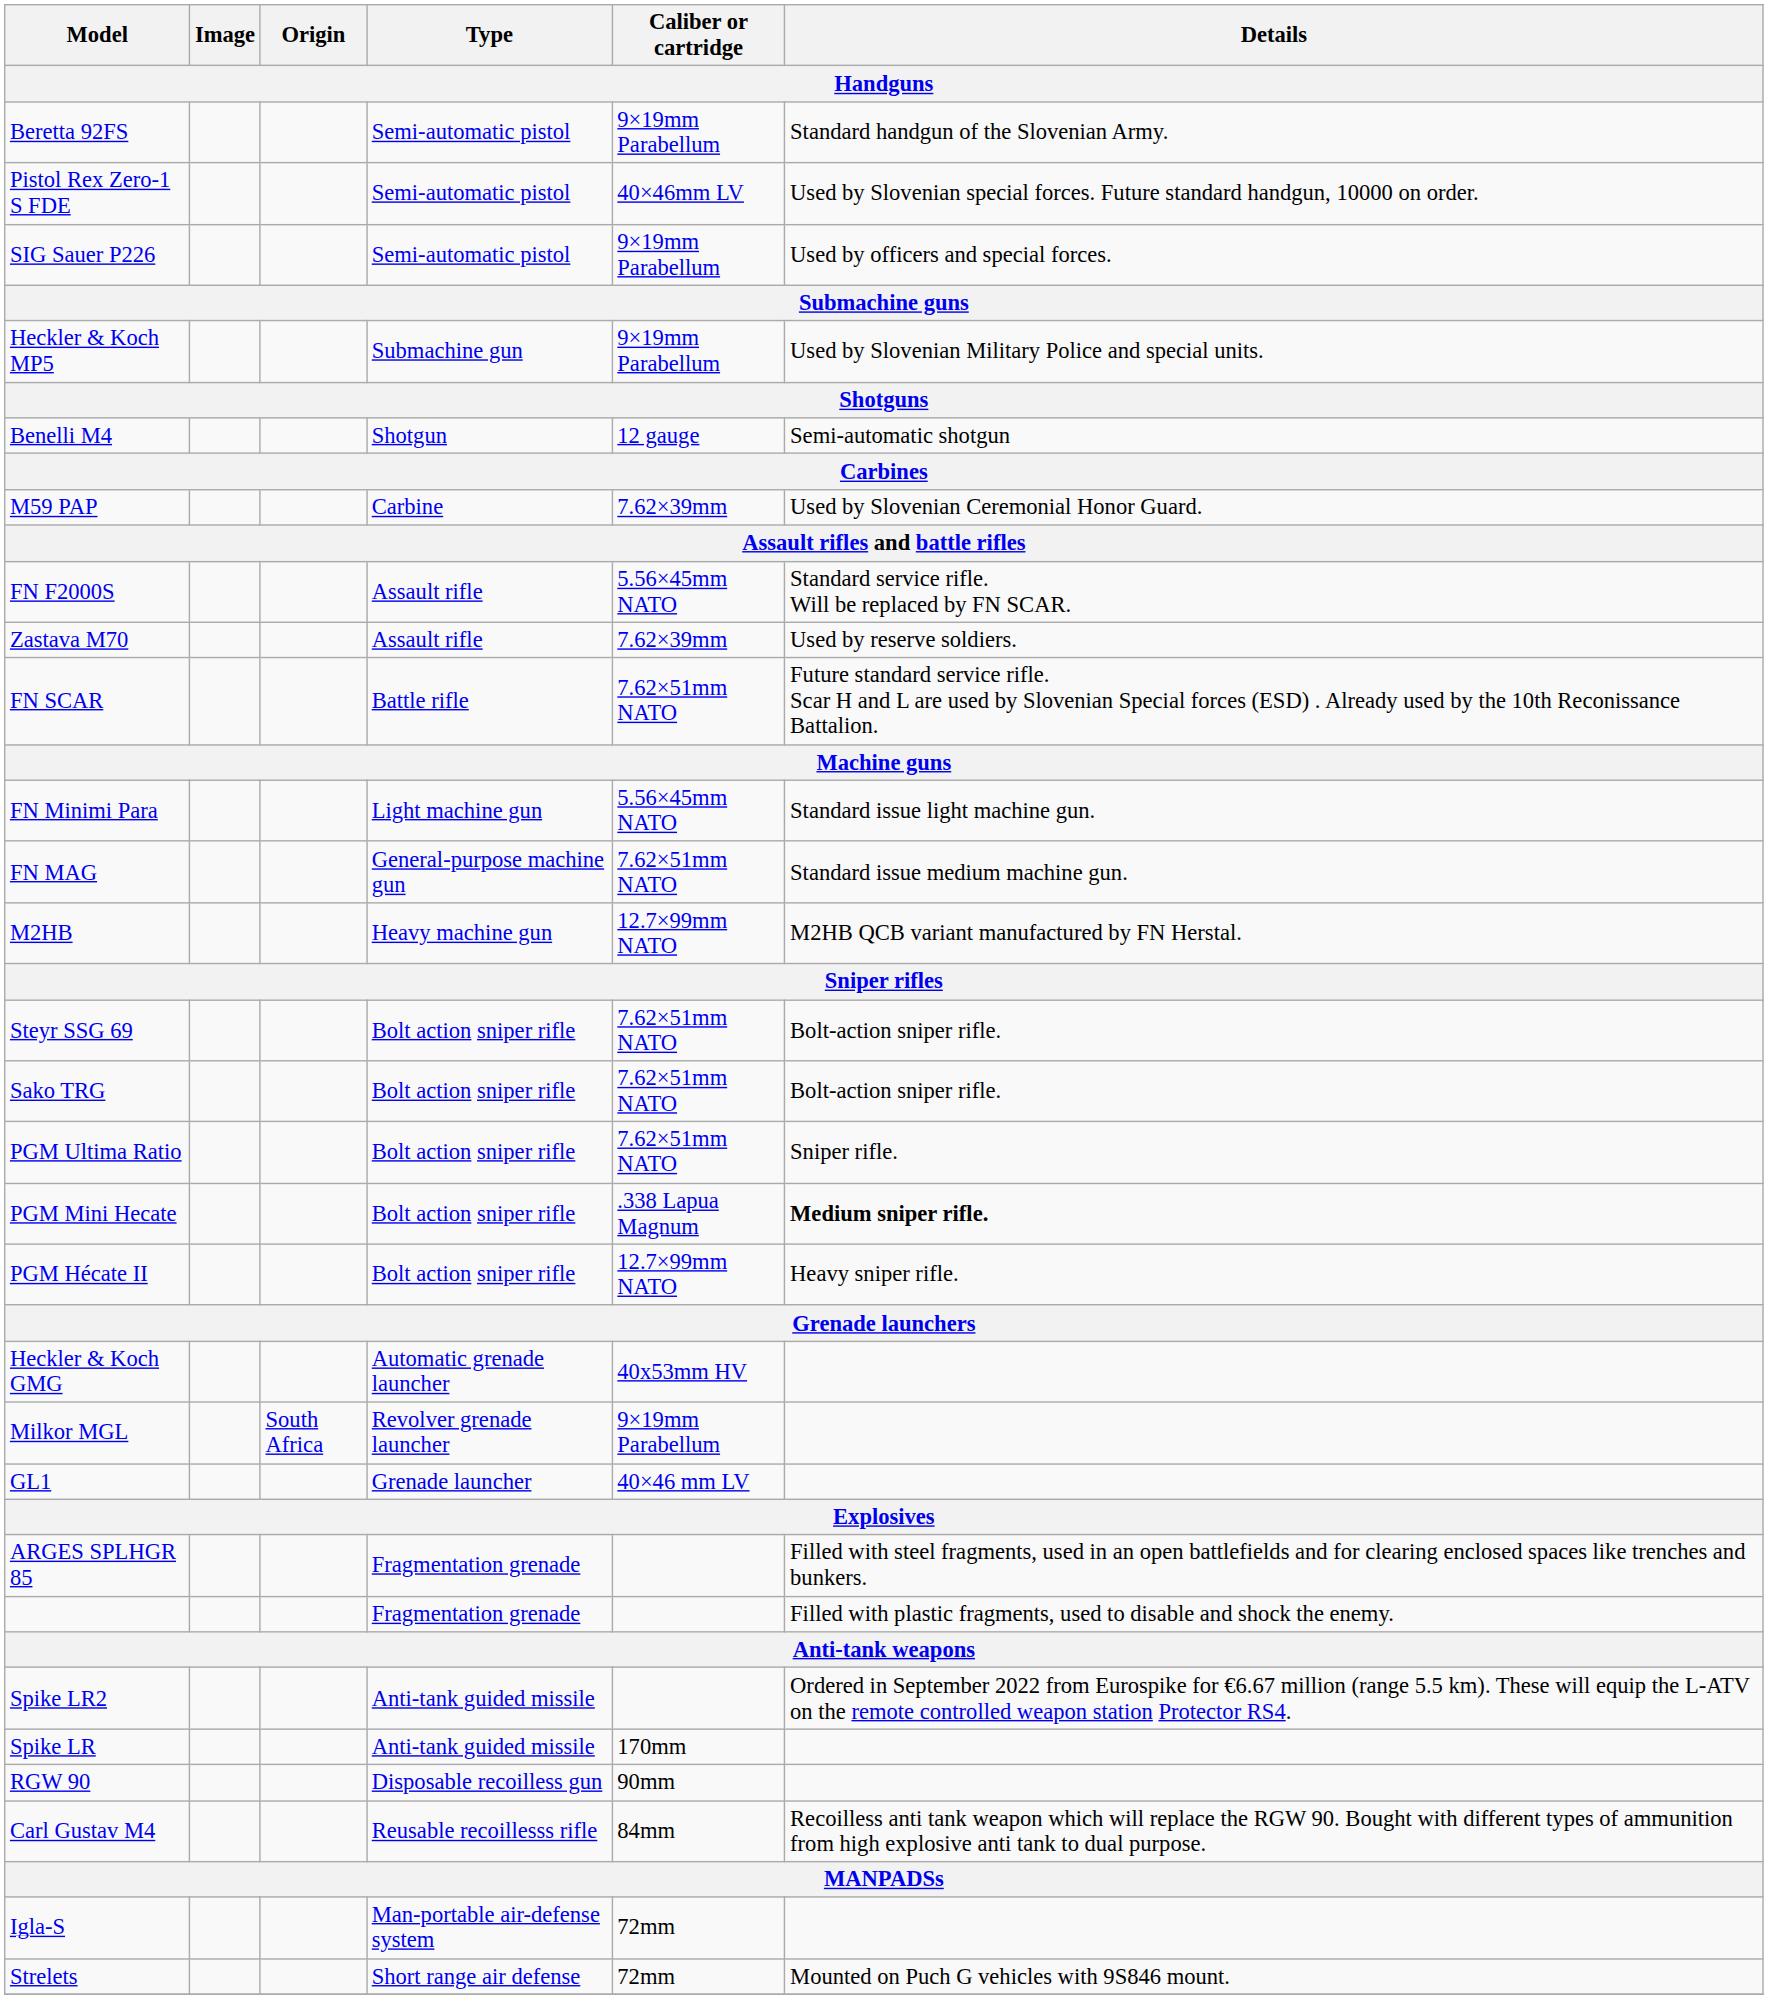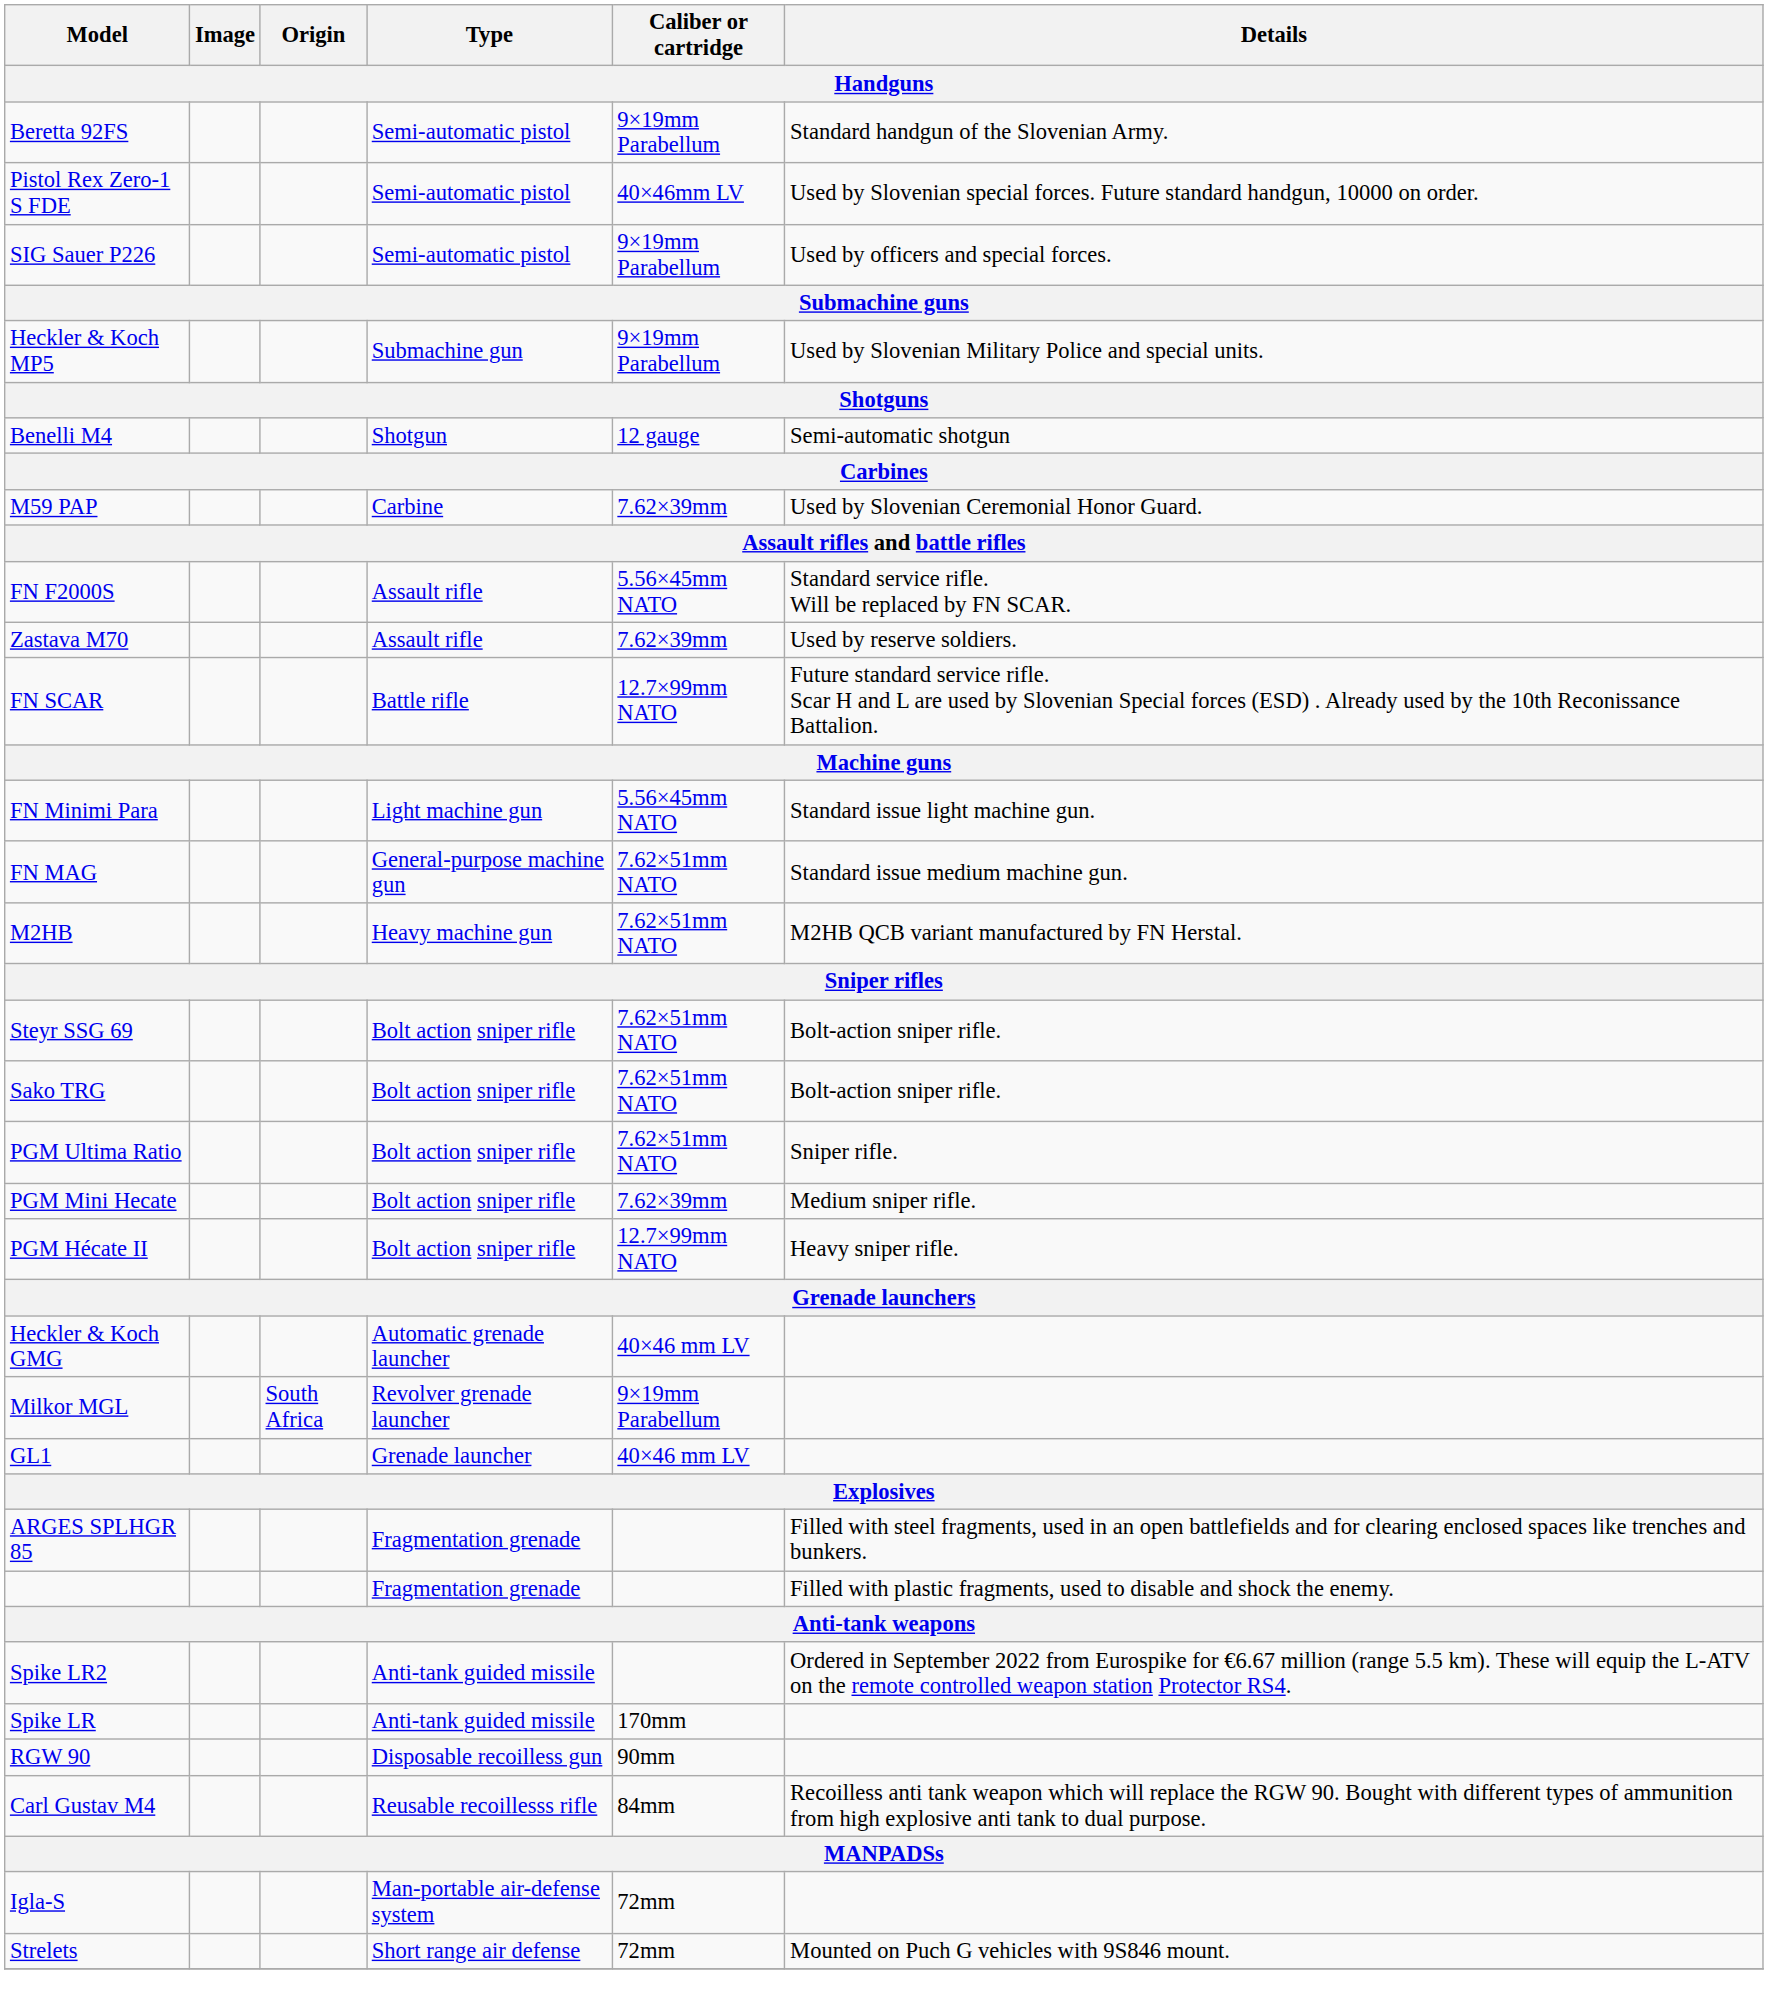(672, 700) 7.62×51mm NATO -> (672, 700) 12.7×99mm NATO
(672, 932) 12.7×99mm NATO -> (672, 932) 7.62×51mm NATO
(668, 1213) .338 Lapua Magnum -> (672, 1200) 7.62×39mm
(889, 1213) bold -> (883, 1200) normal
(682, 1371) 40x53mm HV -> (683, 1346) 40×46 mm LV
